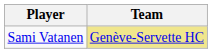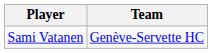(147, 37) khaki background -> (147, 37) no background
